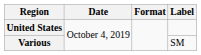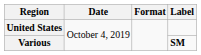(177, 43) normal -> (178, 43) bold
